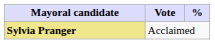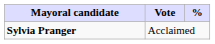(41, 30) khaki background -> (41, 30) no background
